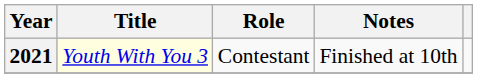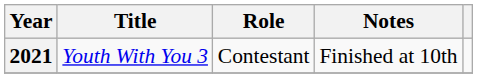(135, 55) lightyellow background -> (135, 55) no background
